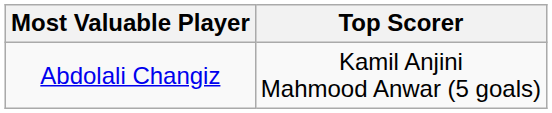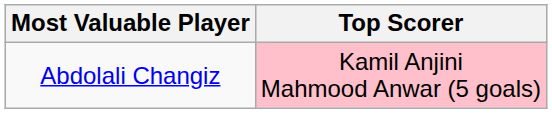(401, 75) no background -> (401, 75) pink background
